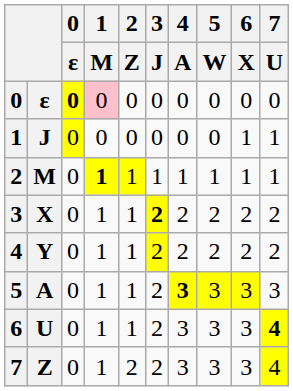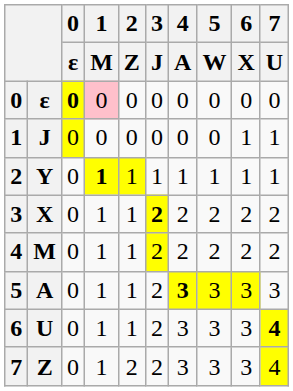(45, 175) M -> (45, 175) Y
(45, 251) Y -> (45, 251) M
